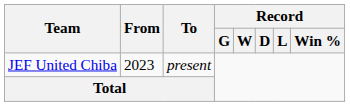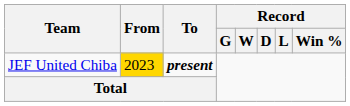(139, 64) no background -> (139, 64) gold background
(189, 64) normal -> (190, 64) bold
